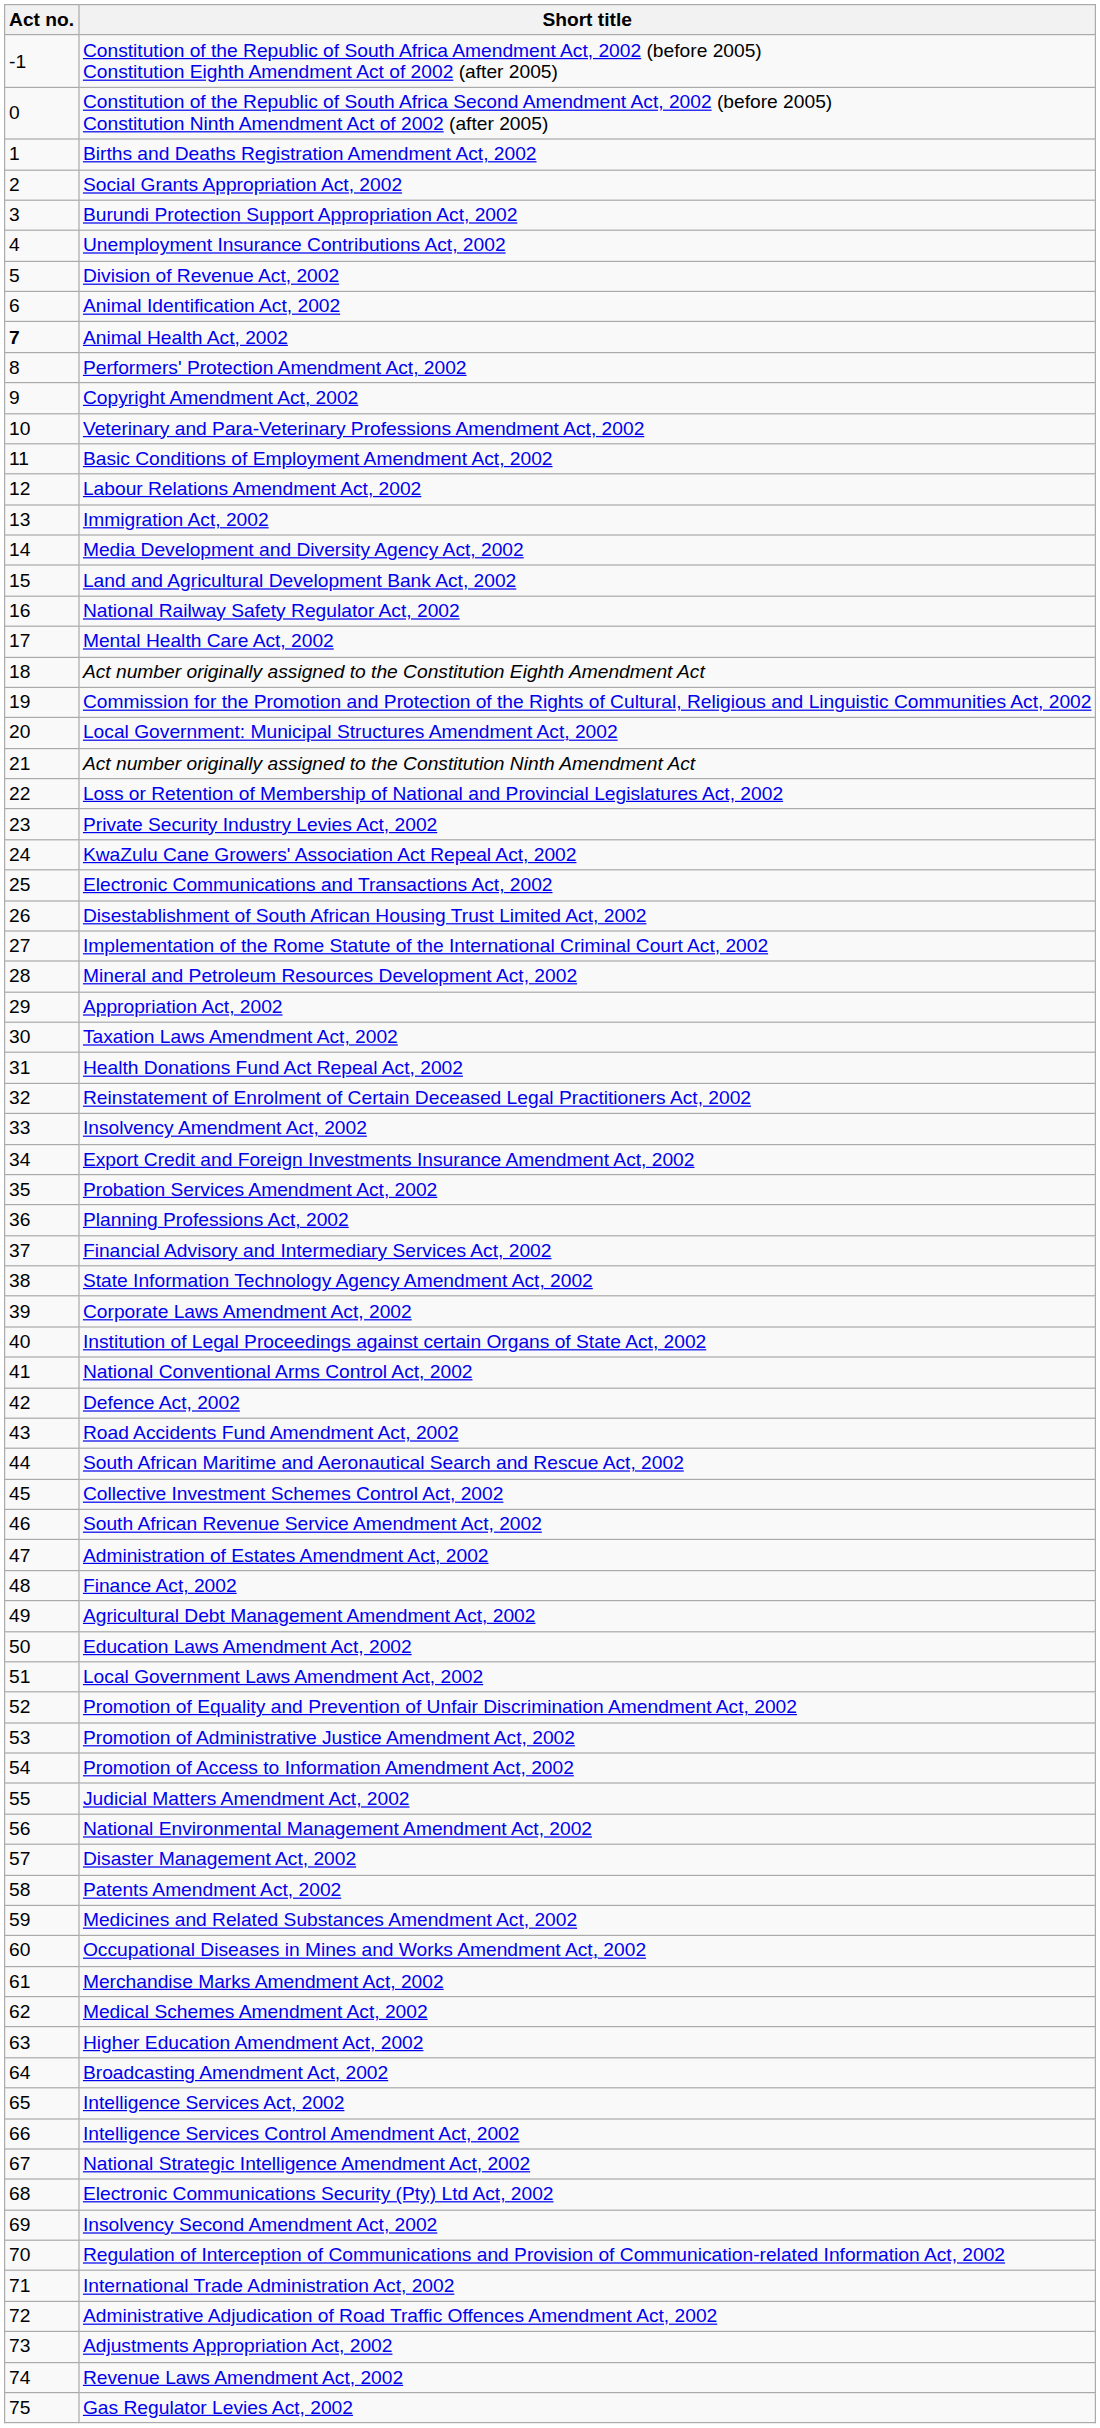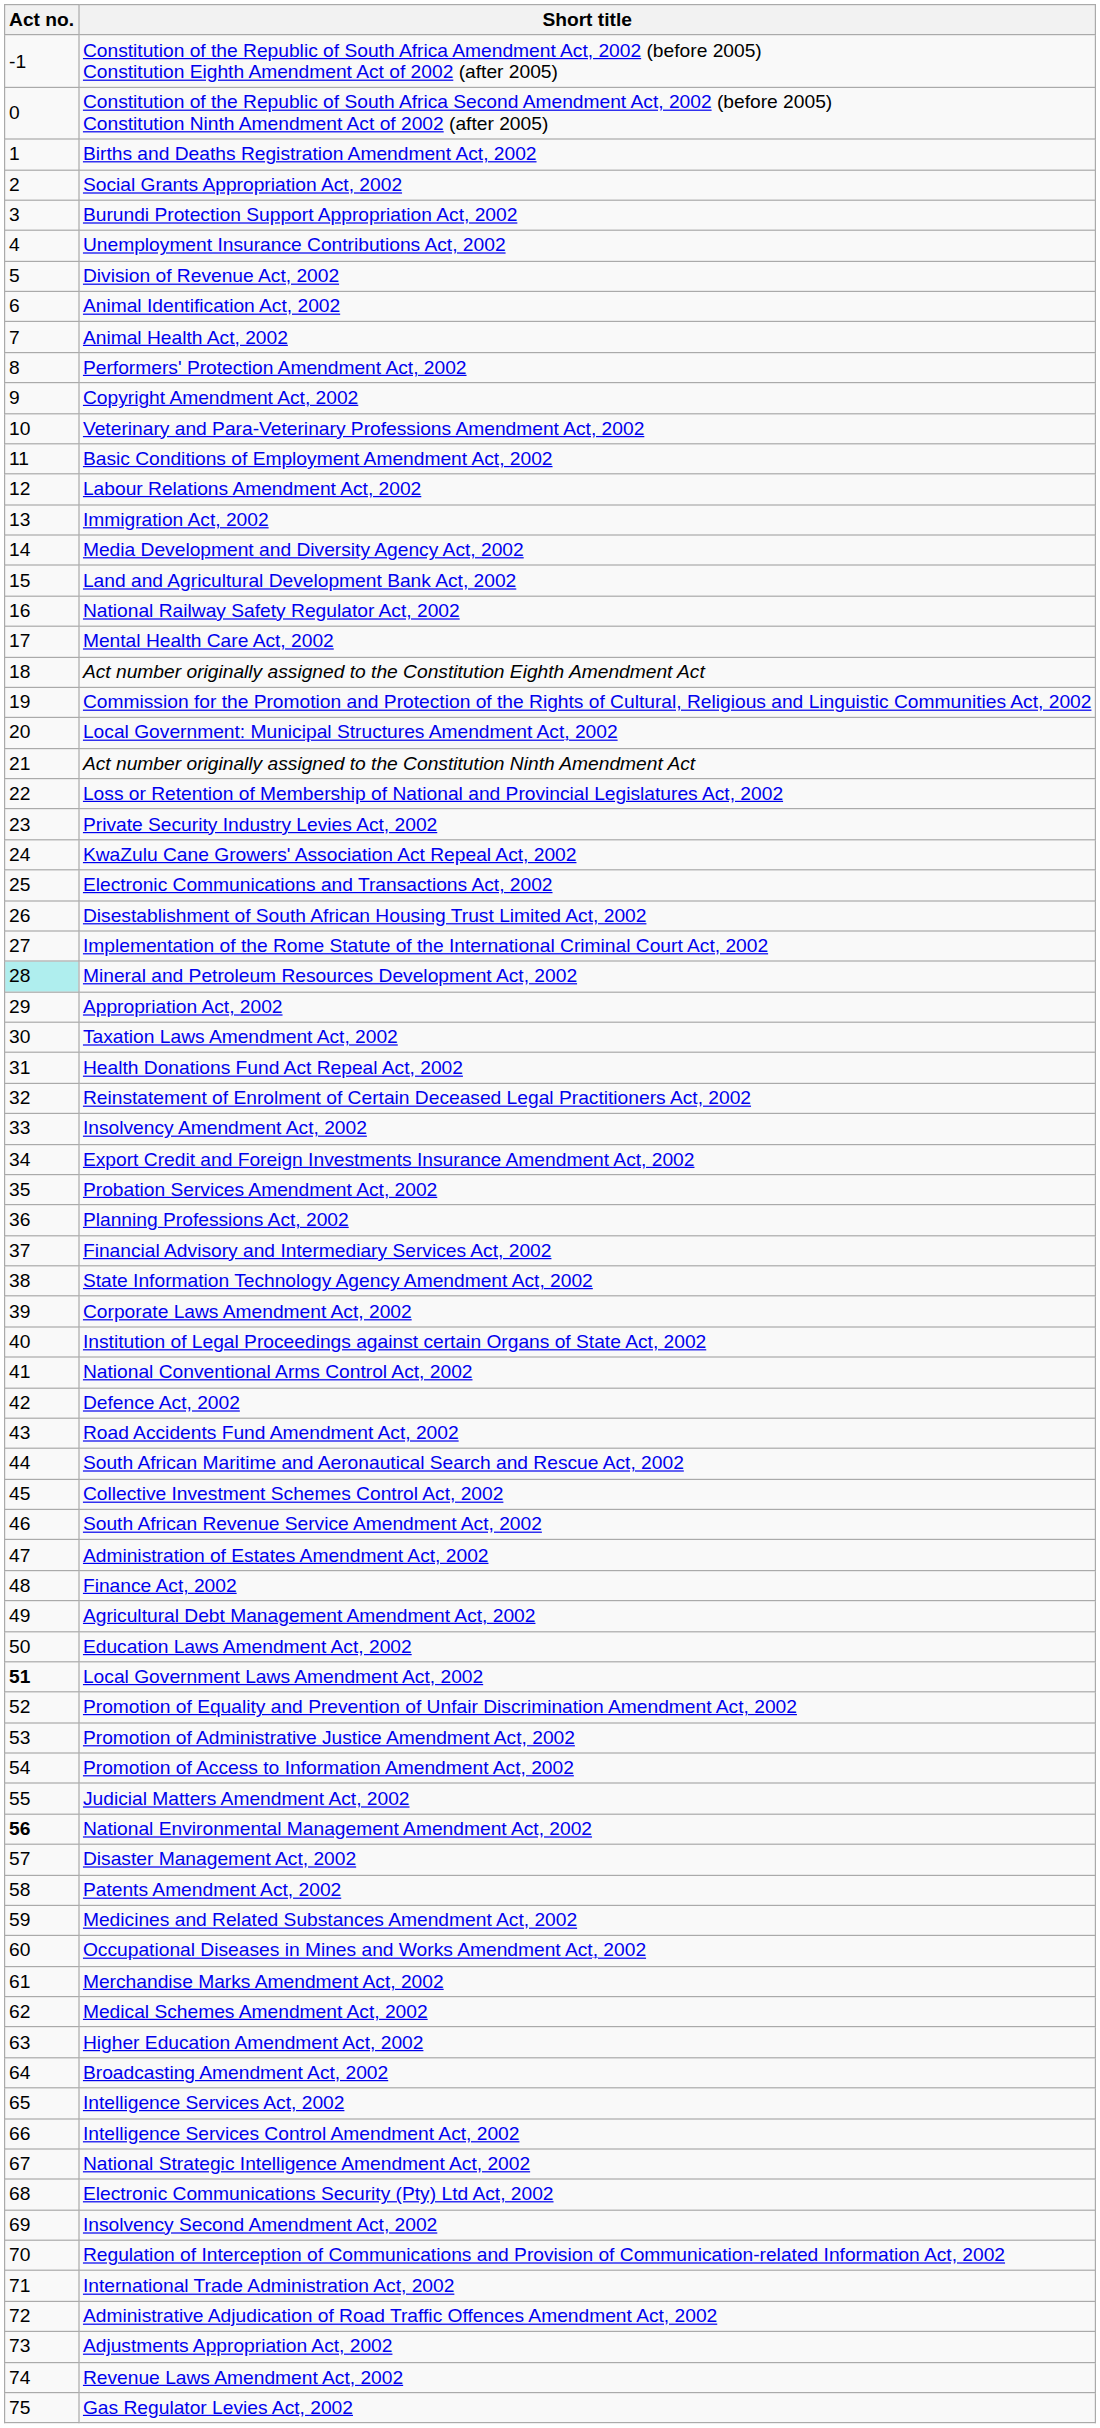(14, 336) bold -> (14, 336) normal
(20, 976) no background -> (20, 976) paleturquoise background
(20, 1676) normal -> (20, 1676) bold
(20, 1829) normal -> (20, 1829) bold
